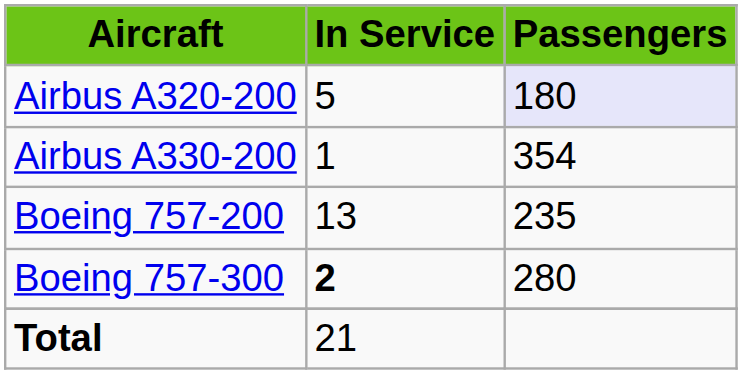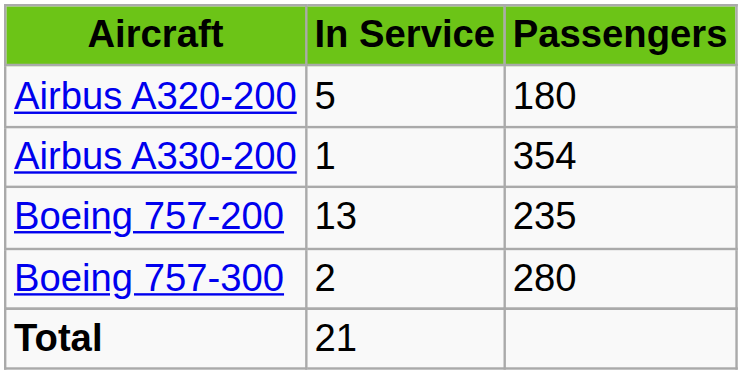(545, 95) lavender background -> (545, 95) no background
(325, 277) bold -> (325, 277) normal
